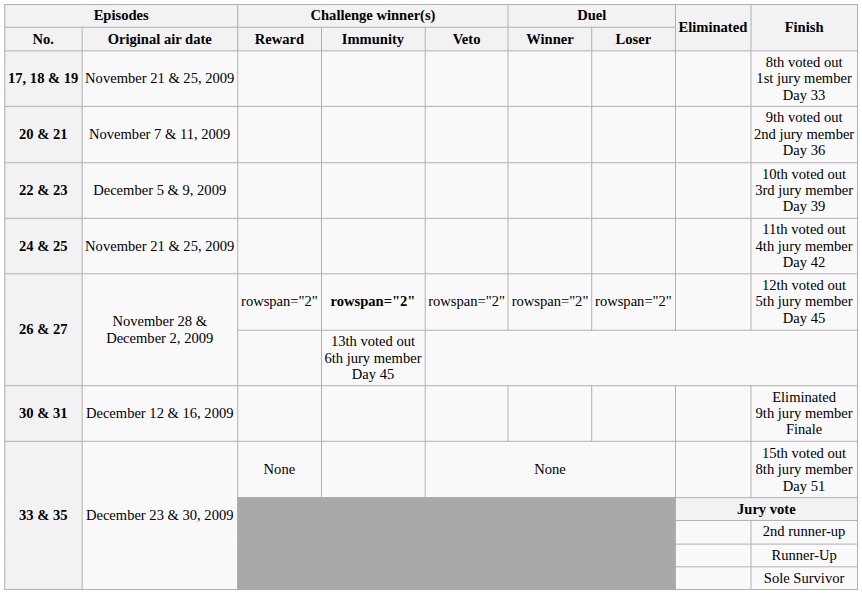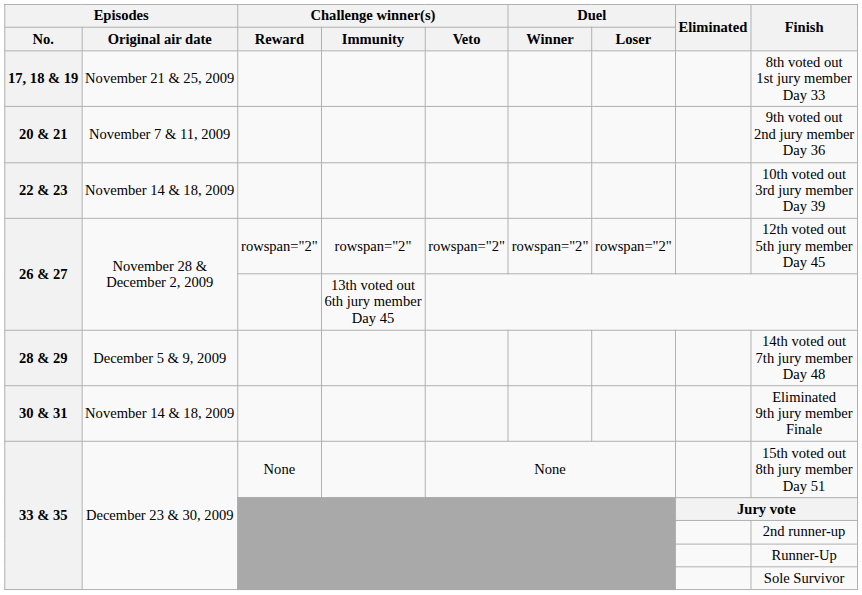(160, 190) December 5 & 9, 2009 -> (160, 190) November 14 & 18, 2009
- row: (43, 246)
(373, 302) bold -> (373, 246) normal
+ row: (43, 357)
(160, 413) December 12 & 16, 2009 -> (160, 413) November 14 & 18, 2009
